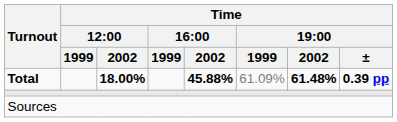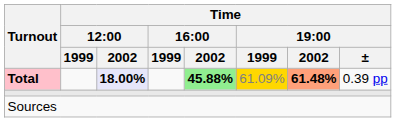(23, 79) no background -> (23, 79) pink background
(122, 79) no background -> (122, 79) lavender background
(210, 79) no background -> (210, 79) lightgreen background
(262, 79) no background -> (262, 79) gold background
(314, 79) no background -> (314, 79) lightsalmon background
(366, 79) bold -> (365, 79) normal
